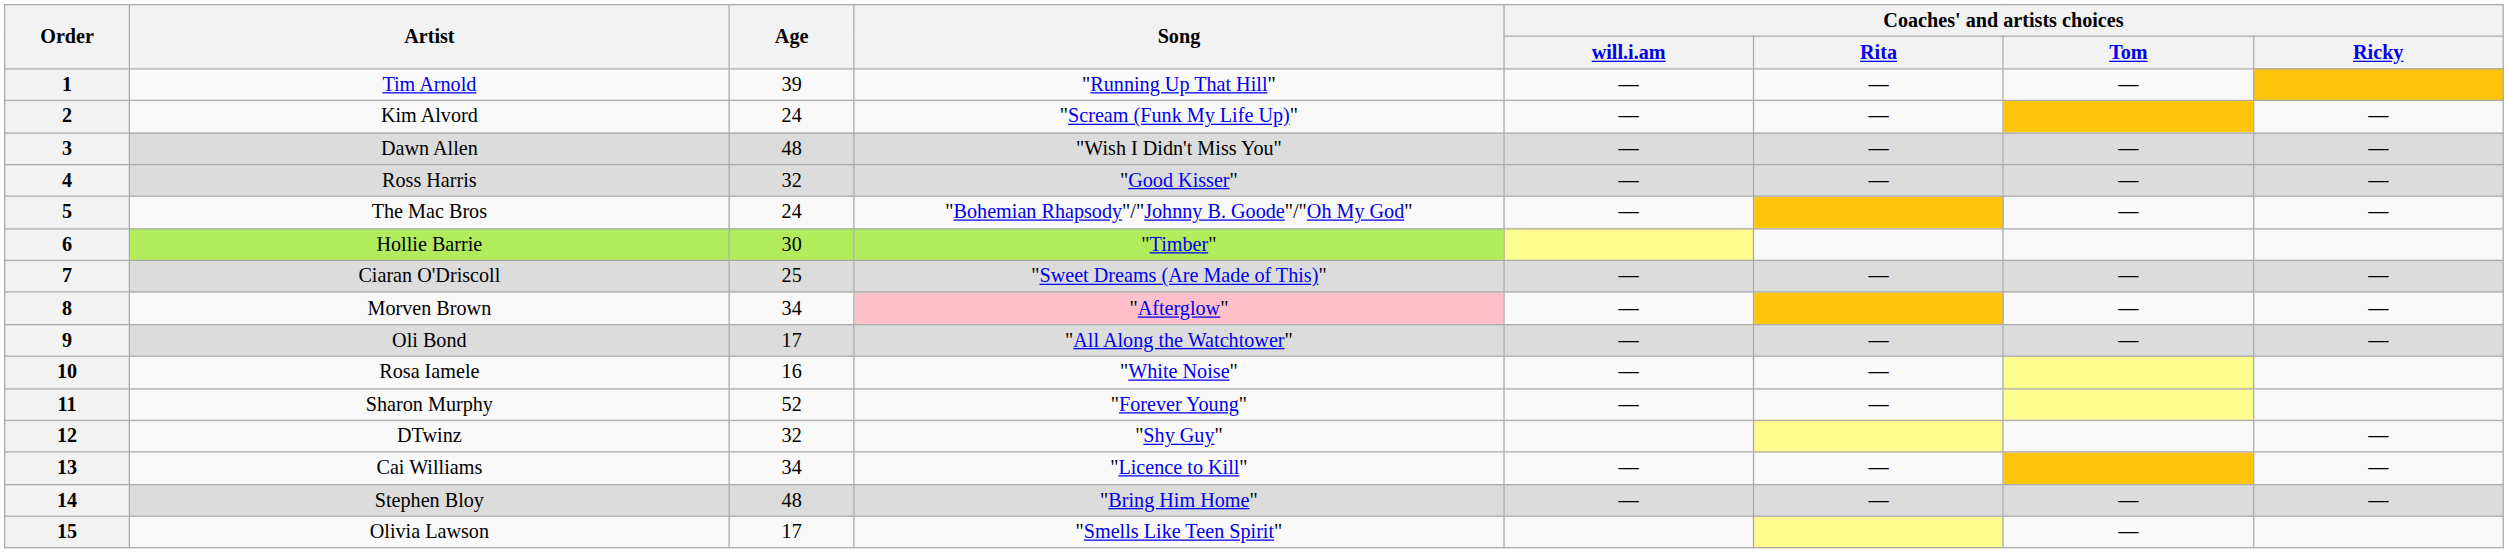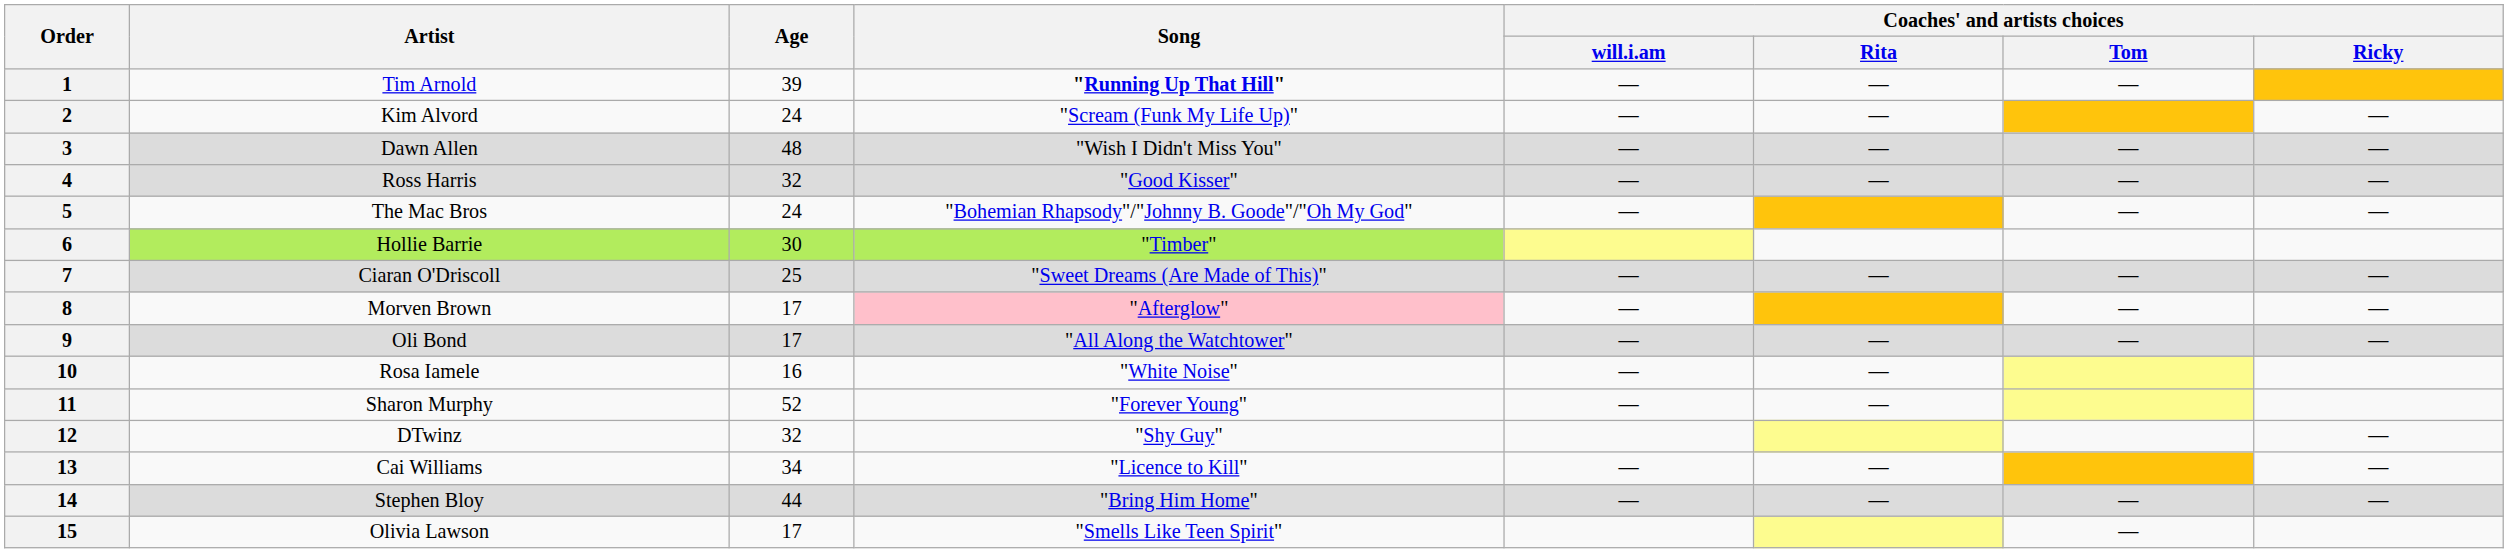(1179, 84) normal -> (1179, 84) bold
(792, 308) 34 -> (792, 308) 17
(792, 500) 48 -> (792, 500) 44
